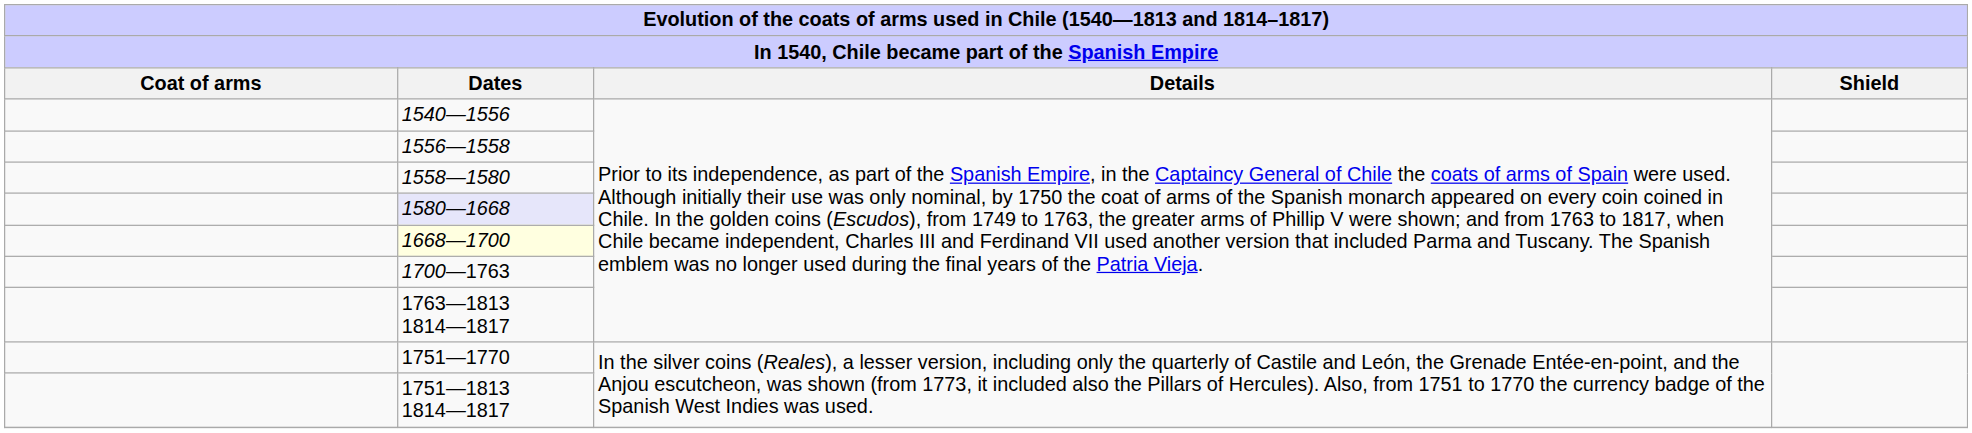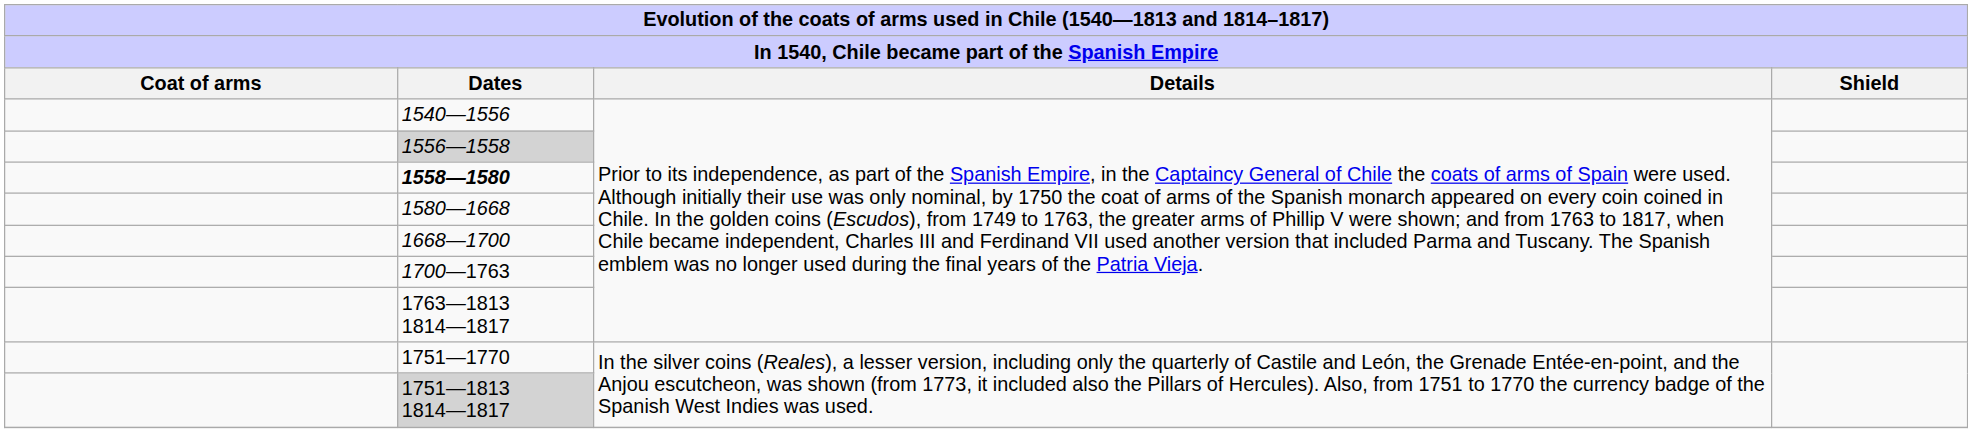(456, 146) no background -> (456, 146) lightgrey background
(456, 177) normal -> (456, 177) bold
(456, 209) lavender background -> (456, 209) no background
(456, 240) lightyellow background -> (456, 240) no background
(456, 399) no background -> (456, 399) lightgrey background
